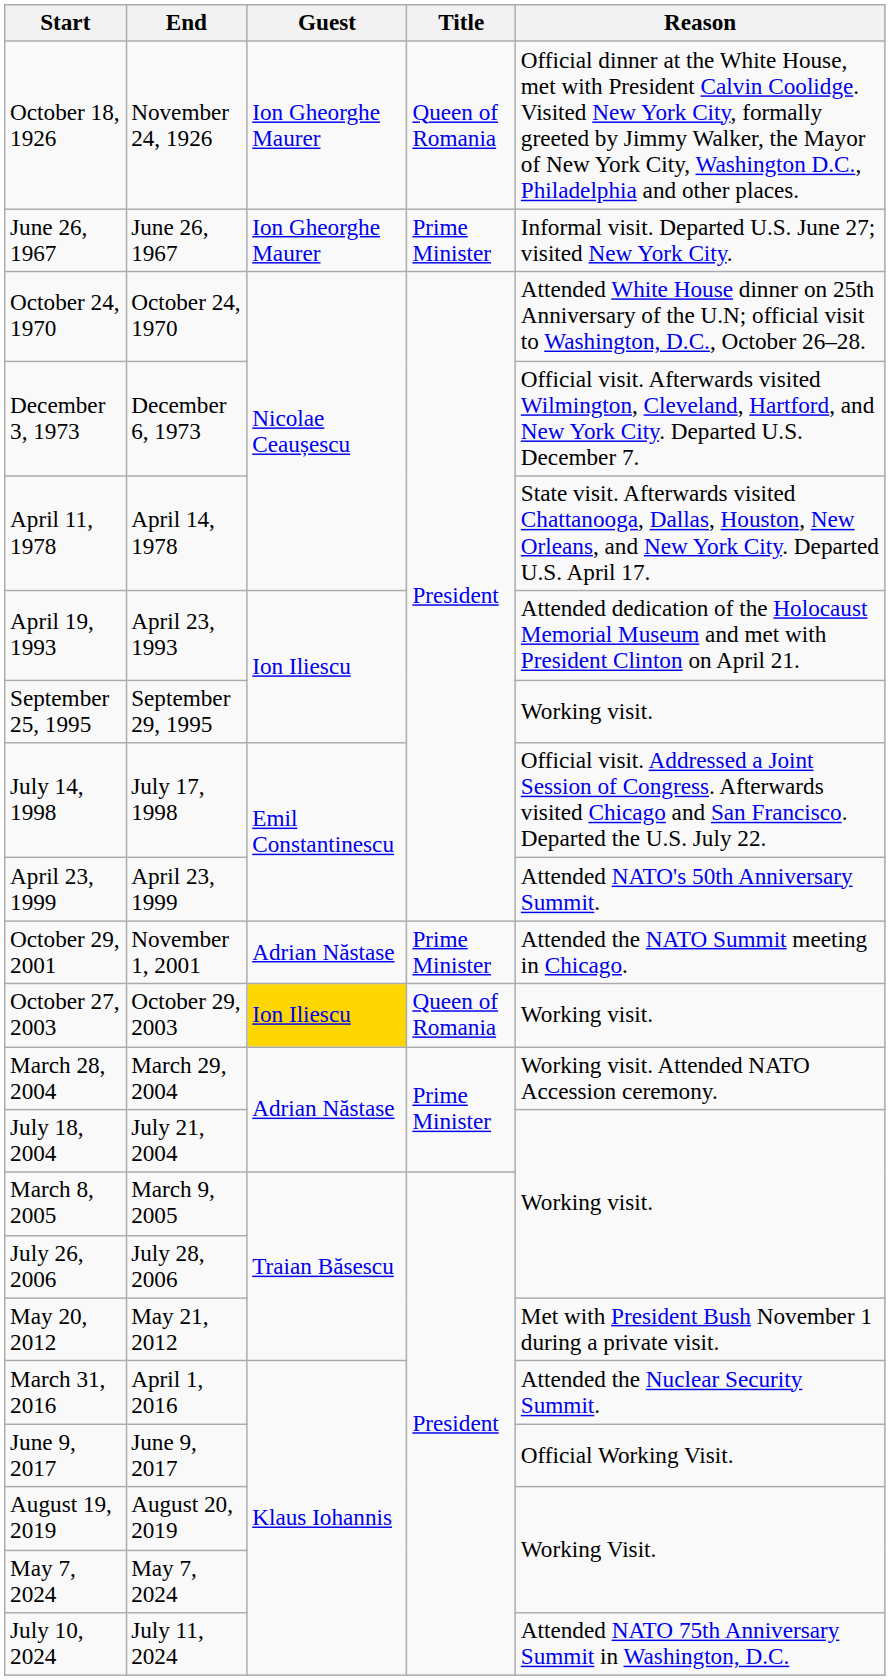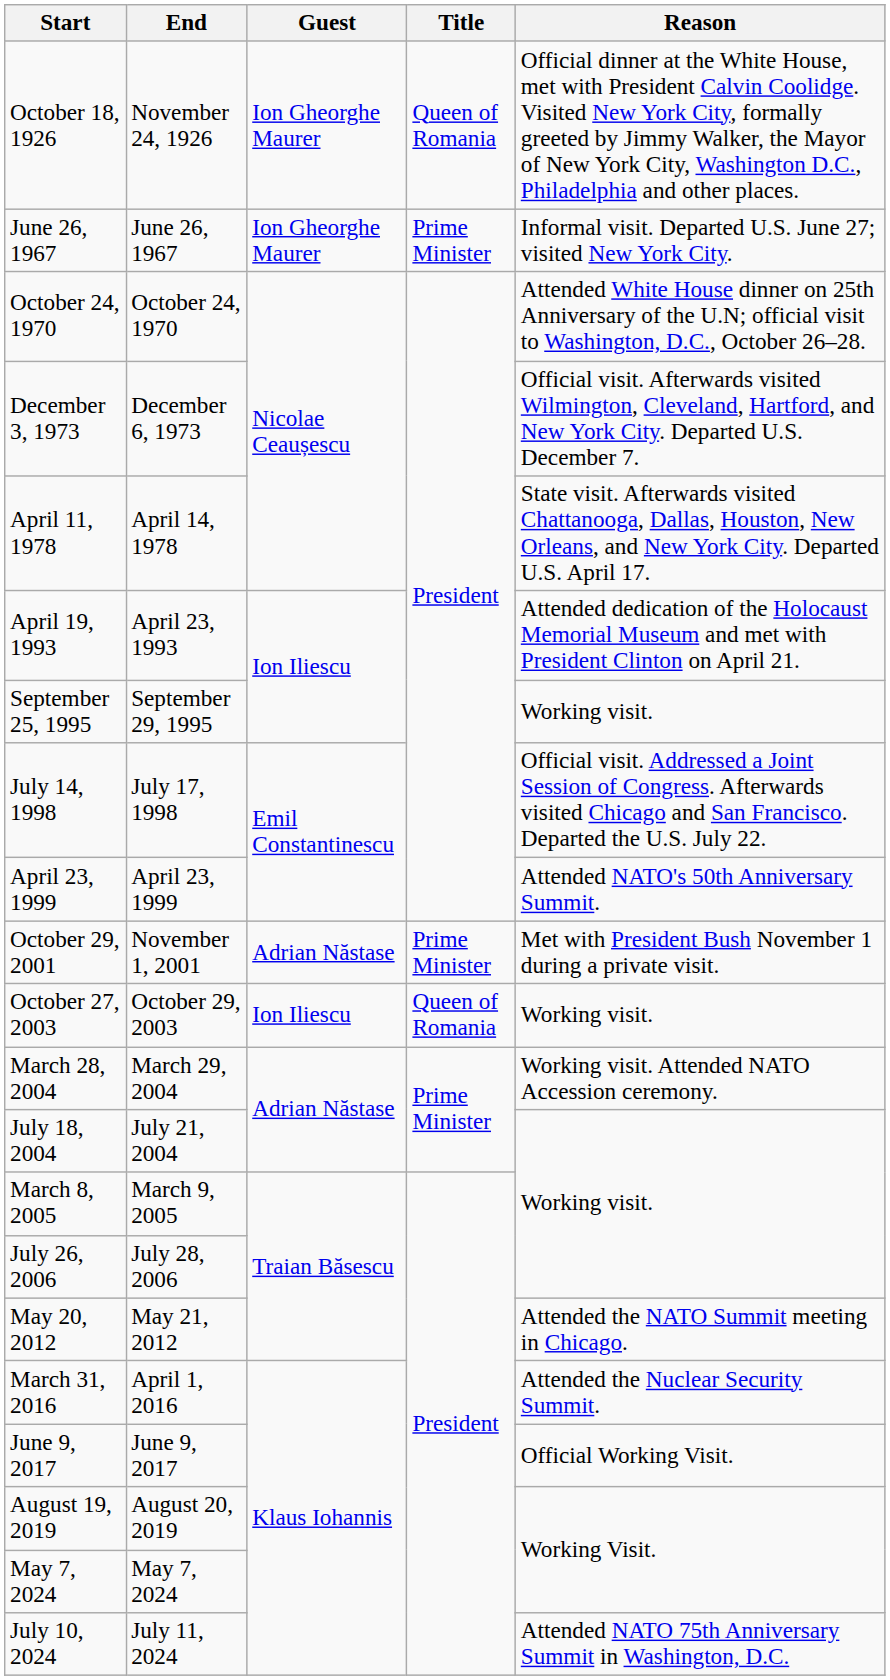(694, 951) Attended the NATO Summit meeting in Chicago. -> (696, 951) Met with President Bush November 1 during a private visit.
(302, 1014) gold background -> (302, 1014) no background
(696, 1329) Met with President Bush November 1 during a private visit. -> (694, 1329) Attended the NATO Summit meeting in Chicago.
